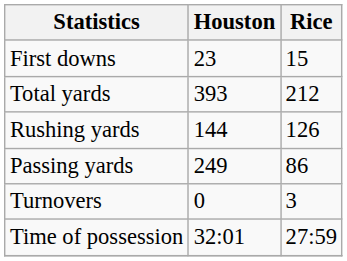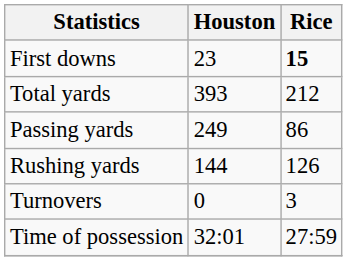(297, 58) normal -> (297, 58) bold
rows swapped: (75, 129) <-> (72, 165)
